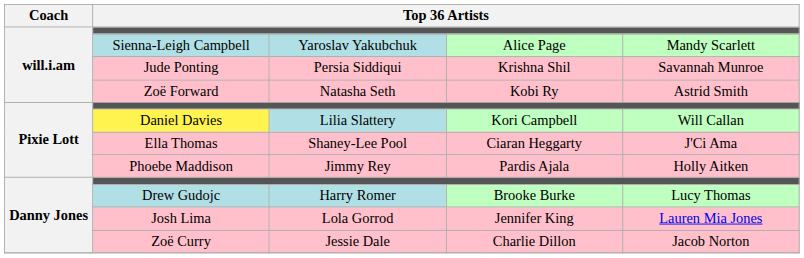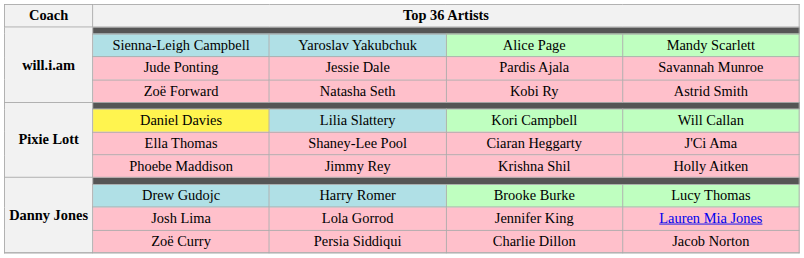(358, 68) Persia Siddiqui -> (358, 68) Jessie Dale
(534, 68) Krishna Shil -> (534, 68) Pardis Ajala
(534, 166) Pardis Ajala -> (534, 166) Krishna Shil
(358, 241) Jessie Dale -> (358, 241) Persia Siddiqui
